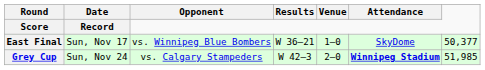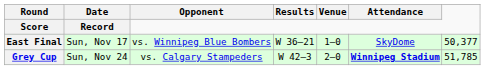(461, 57) 51,985 -> (461, 57) 51,785
